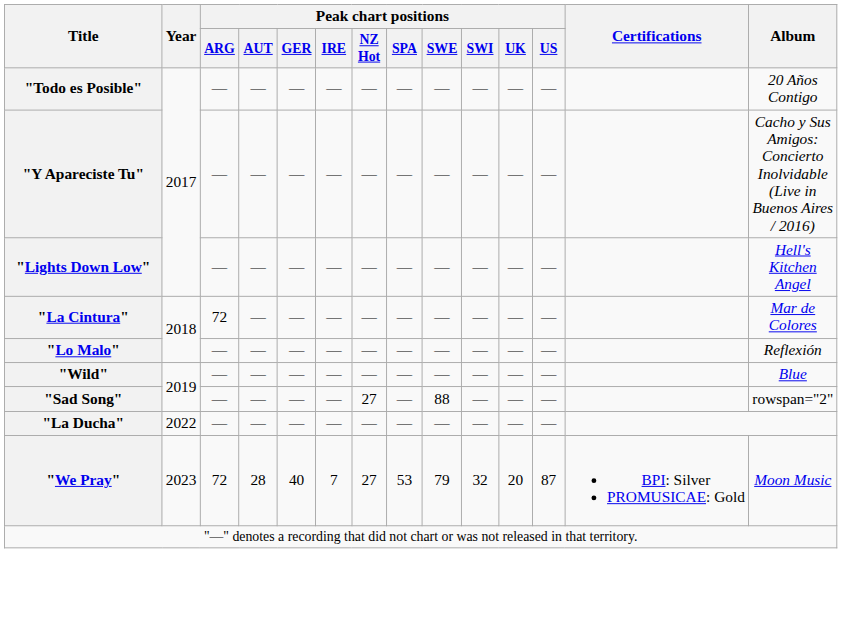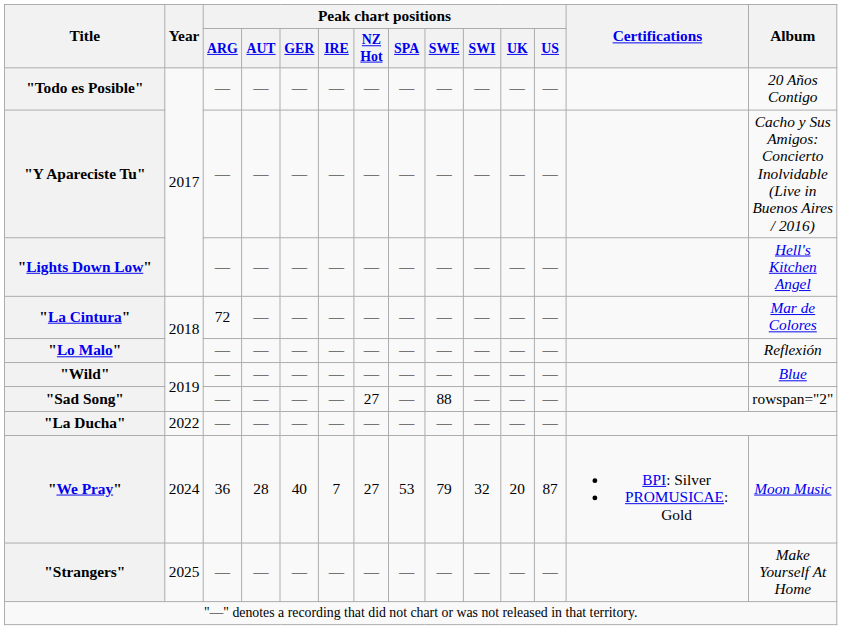(181, 480) 2023 -> (184, 489) 2024
(219, 480) 72 -> (222, 489) 36
+ row: (85, 572)
